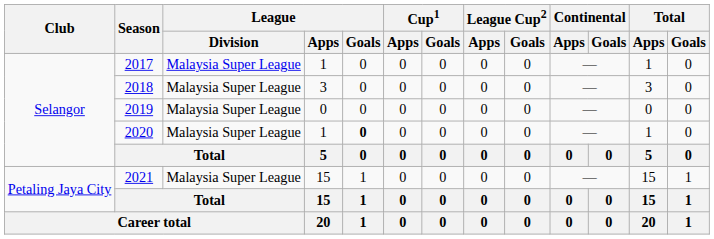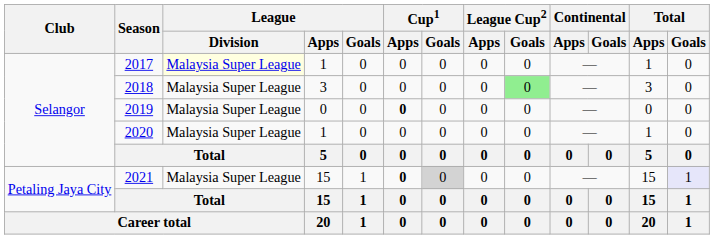(234, 64) no background -> (234, 64) lightyellow background
(527, 87) no background -> (527, 87) lightgreen background
(403, 109) normal -> (403, 109) bold
(363, 132) bold -> (363, 132) normal
(403, 177) normal -> (403, 177) bold
(443, 177) no background -> (443, 177) lightgrey background
(688, 177) no background -> (688, 177) lavender background
